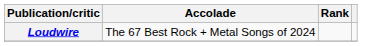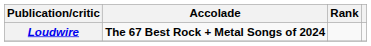(210, 31) normal -> (215, 31) bold
